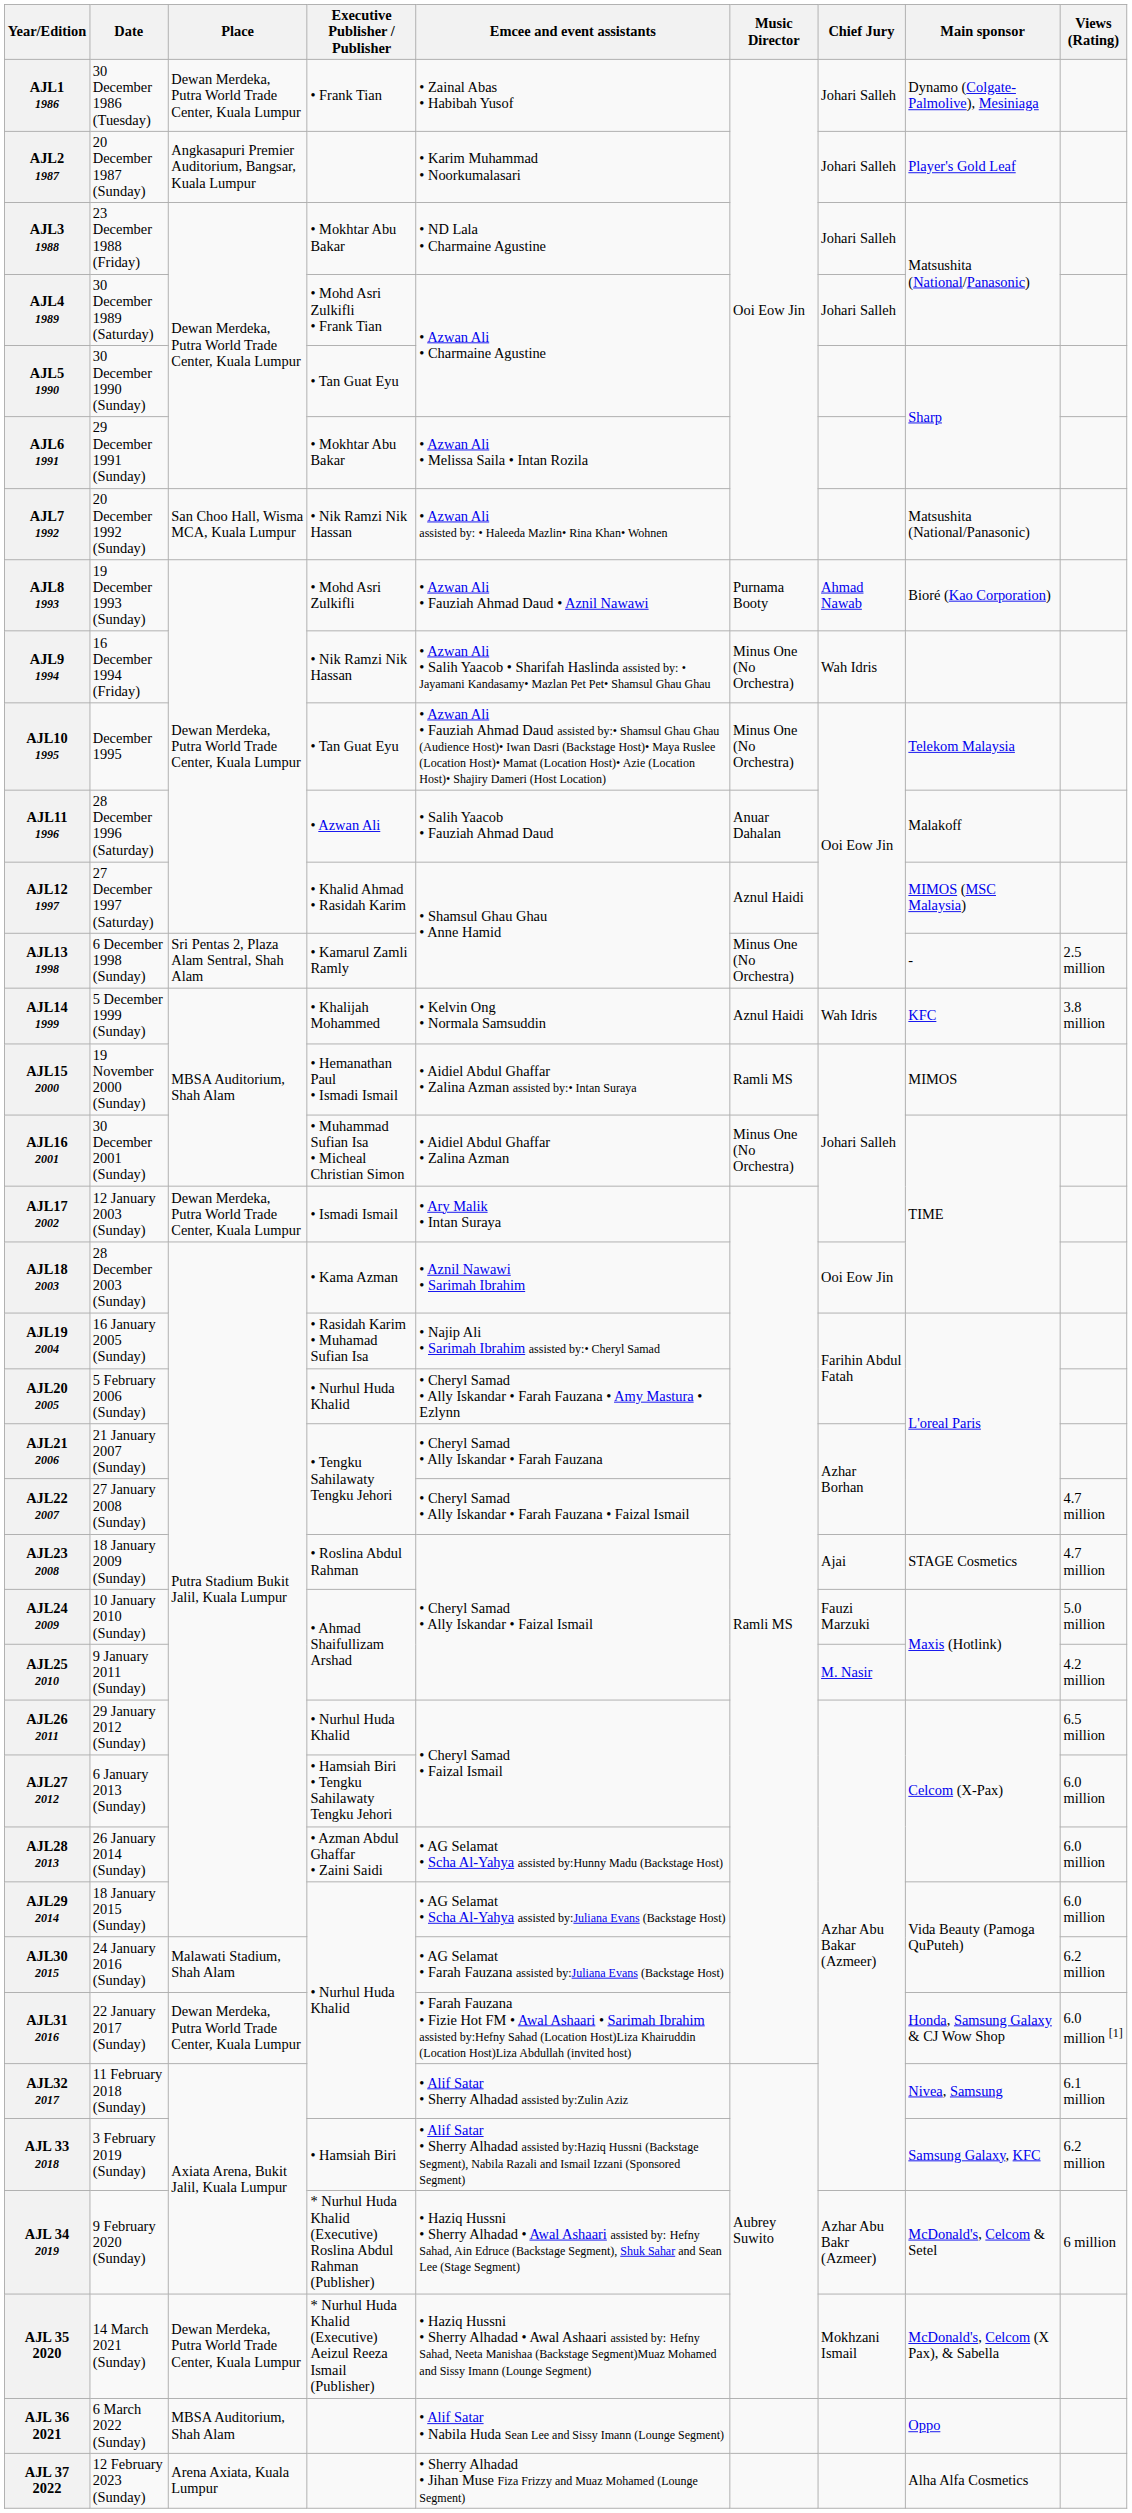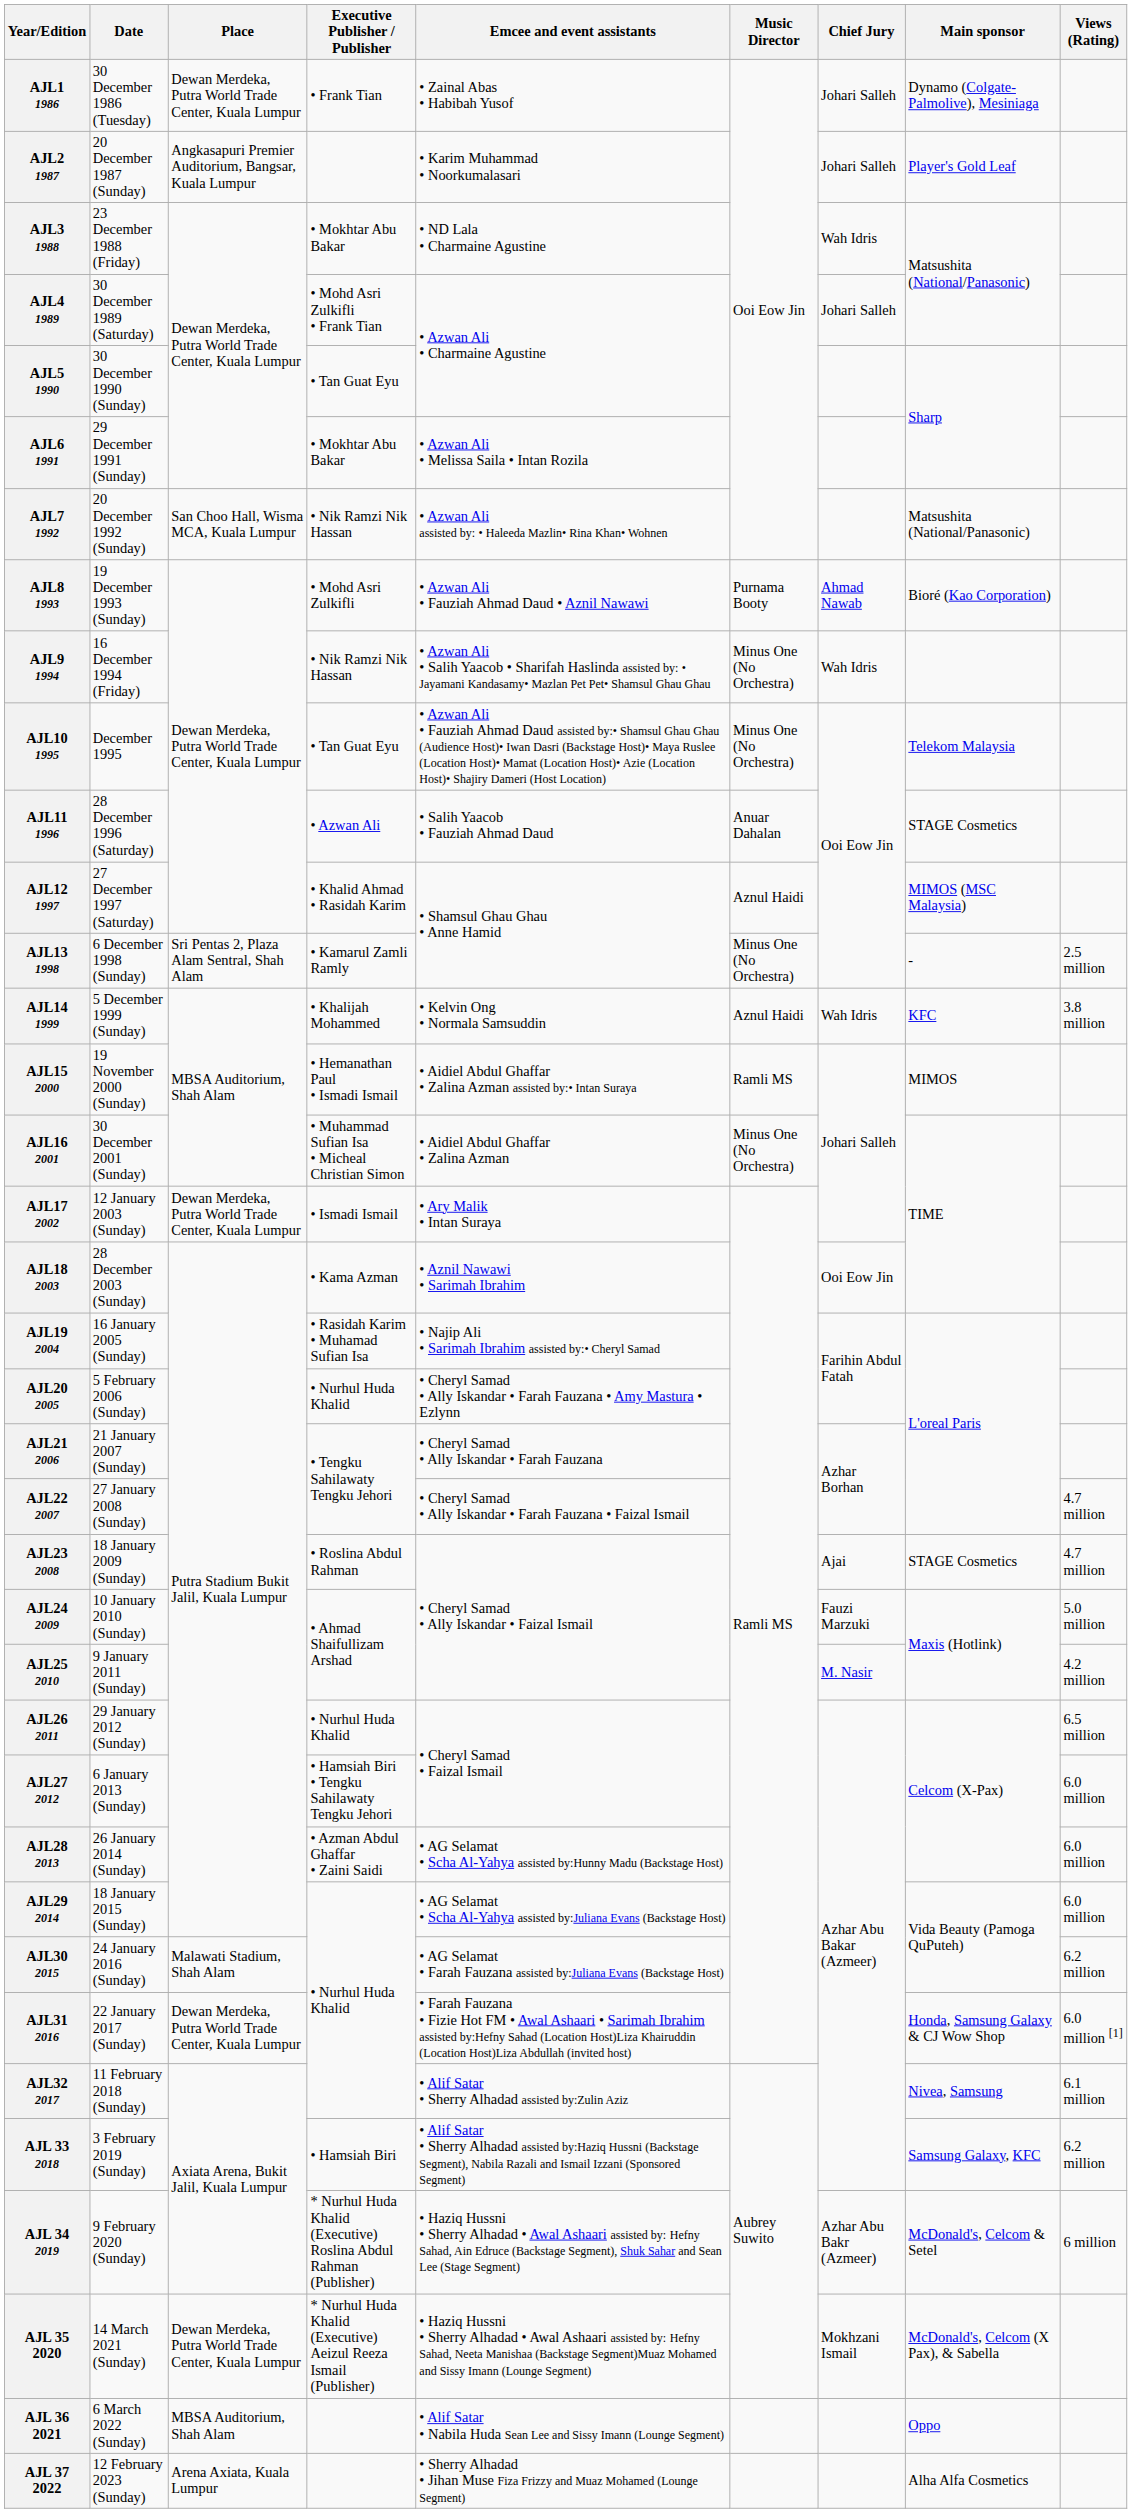(858, 238) Johari Salleh -> (849, 238) Wah Idris
(935, 826) Malakoff -> (963, 826) STAGE Cosmetics
